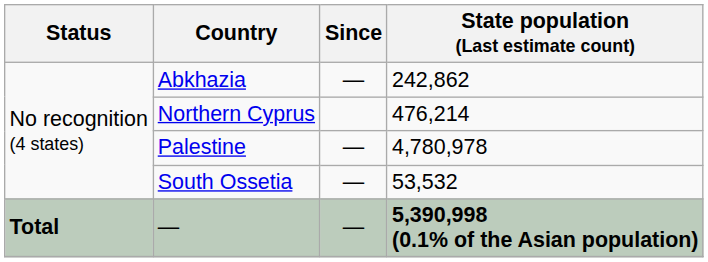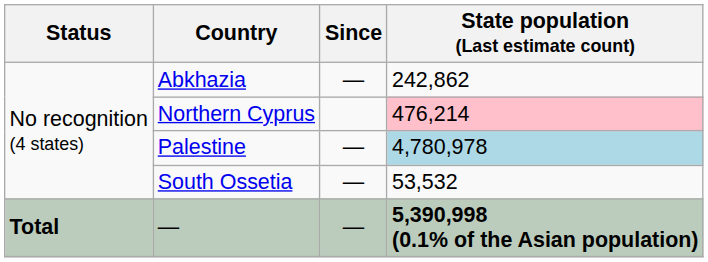(431, 113) no background -> (431, 113) pink background
(440, 147) no background -> (440, 147) lightblue background
